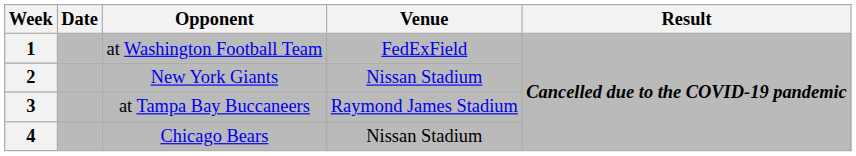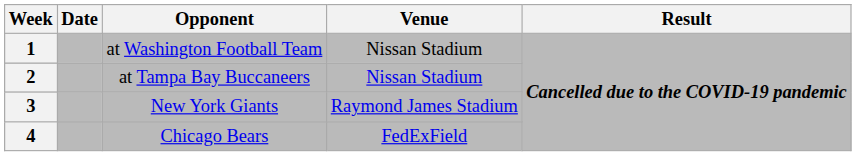(424, 48) FedExField -> (424, 48) Nissan Stadium
(214, 77) New York Giants -> (214, 77) at Tampa Bay Buccaneers
(214, 106) at Tampa Bay Buccaneers -> (214, 106) New York Giants
(424, 135) Nissan Stadium -> (424, 135) FedExField
